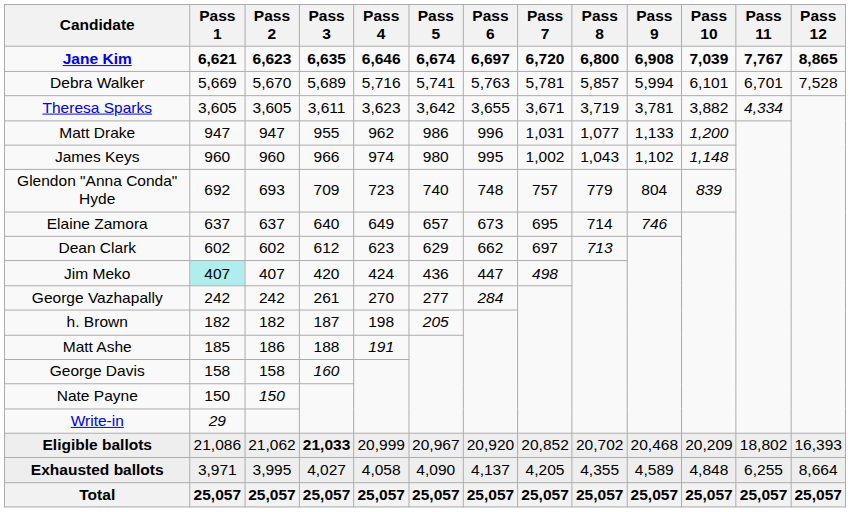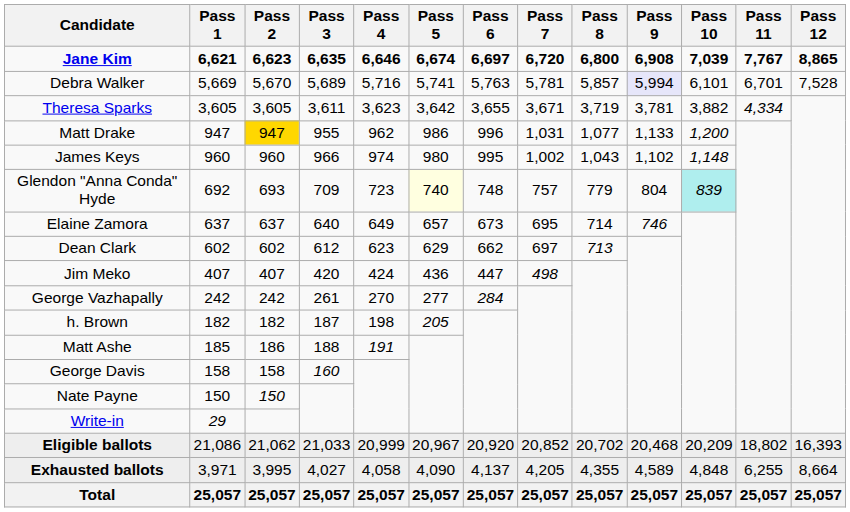(654, 83) no background -> (654, 83) lavender background
(272, 132) no background -> (272, 132) gold background
(436, 190) no background -> (436, 190) lightyellow background
(709, 190) no background -> (709, 190) paleturquoise background
(217, 273) paleturquoise background -> (217, 273) no background
(327, 445) bold -> (327, 445) normal
